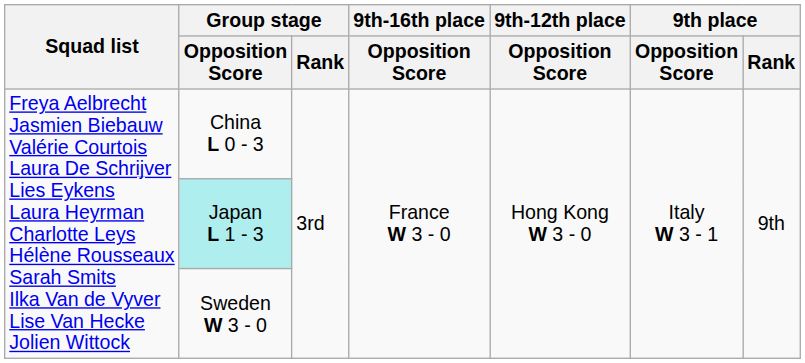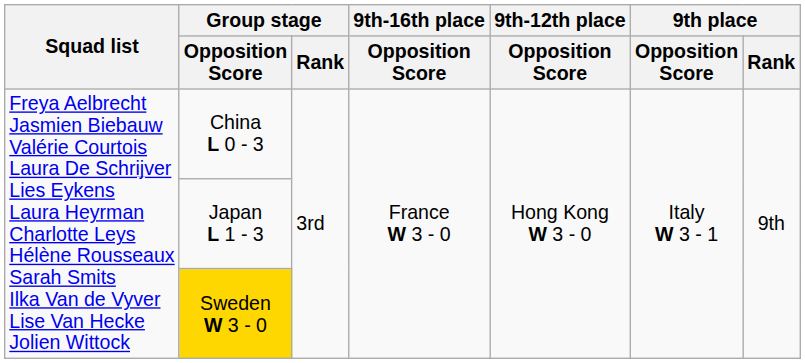(235, 224) paleturquoise background -> (235, 224) no background
(235, 314) no background -> (235, 314) gold background
